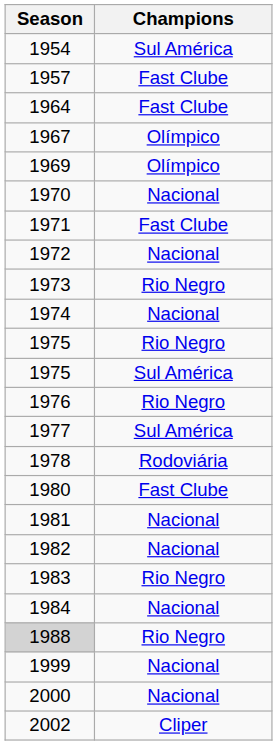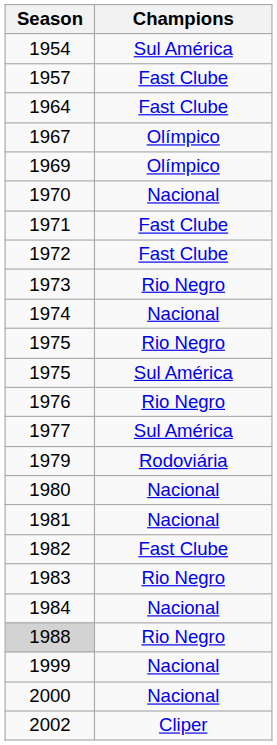(183, 254) Nacional -> (183, 254) Fast Clube
(50, 460) 1978 -> (50, 460) 1979
(183, 490) Fast Clube -> (183, 490) Nacional
(183, 549) Nacional -> (183, 549) Fast Clube
